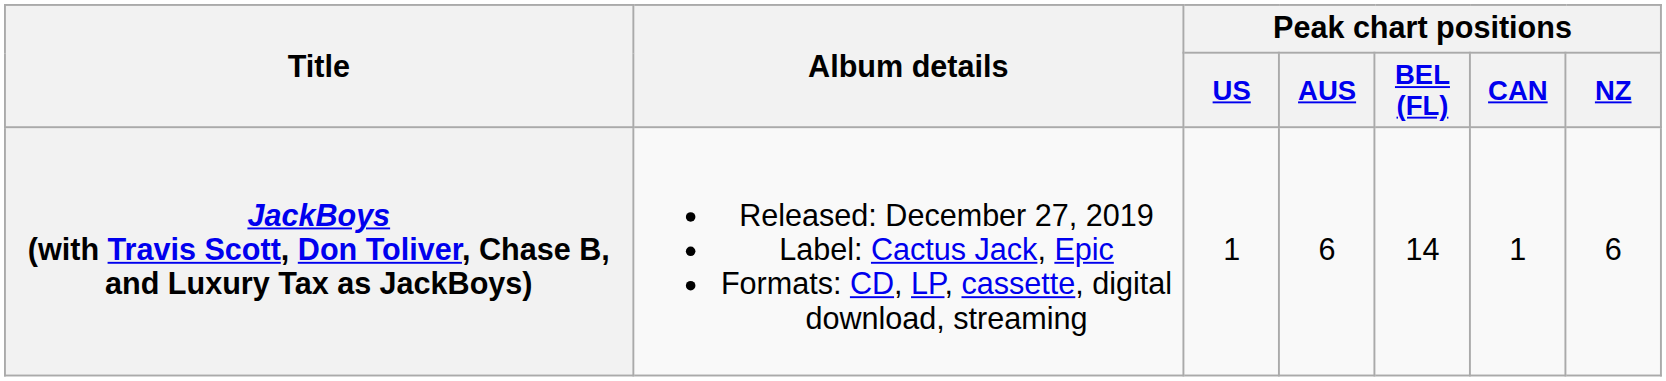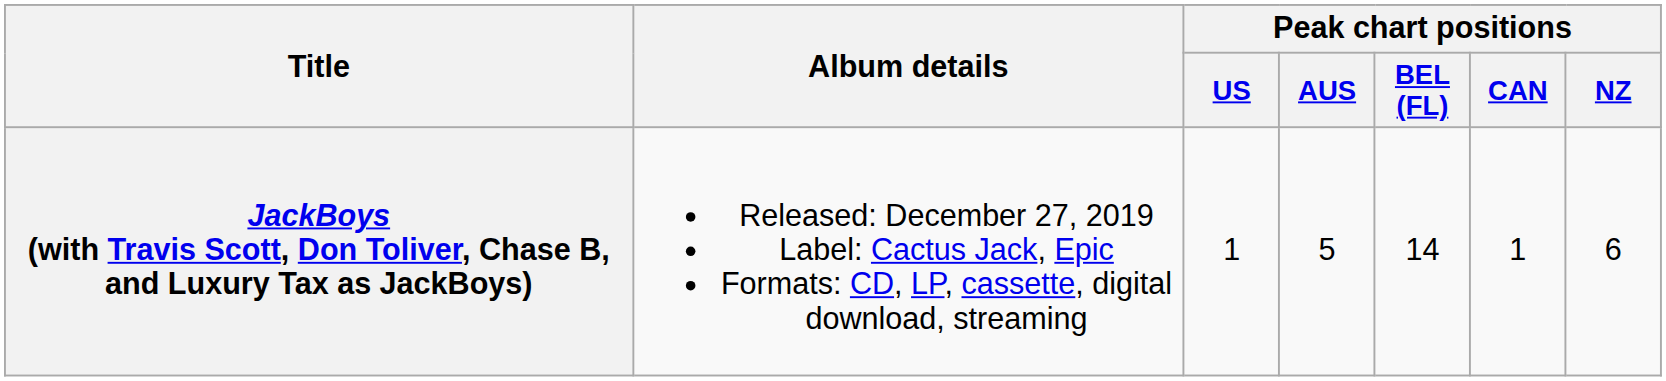(1327, 250) 6 -> (1327, 250) 5
